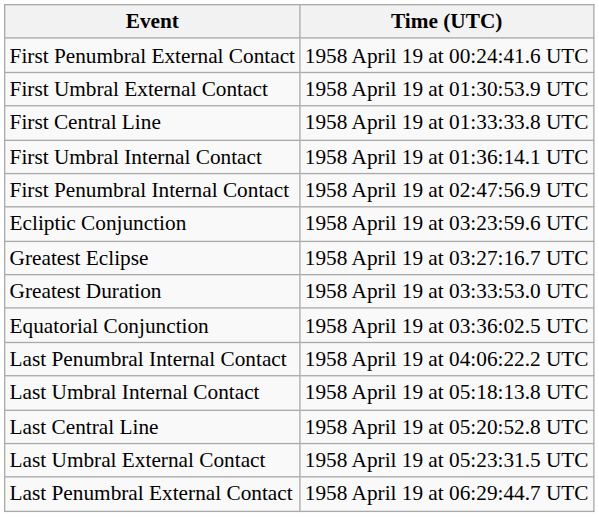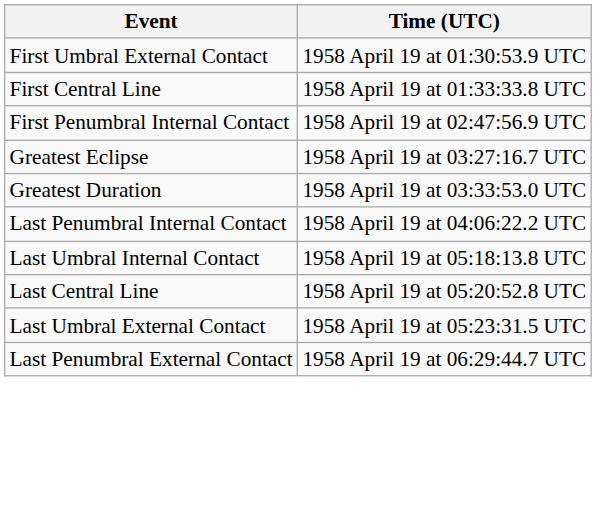- row: (152, 55)
- row: (136, 156)
- row: (98, 223)
- row: (109, 325)
